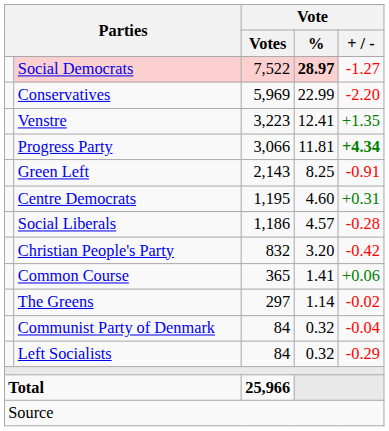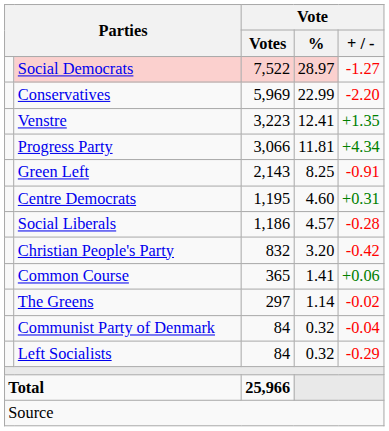(316, 69) bold -> (316, 69) normal
(361, 146) bold -> (361, 146) normal
